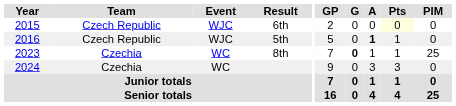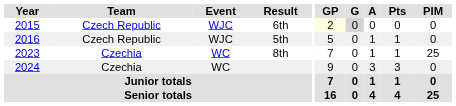(330, 25) no background -> (330, 25) lightyellow background
(355, 25) no background -> (355, 25) lightgrey background
(397, 25) lightyellow background -> (397, 25) no background
(372, 39) bold -> (372, 39) normal
(355, 53) bold -> (355, 53) normal
